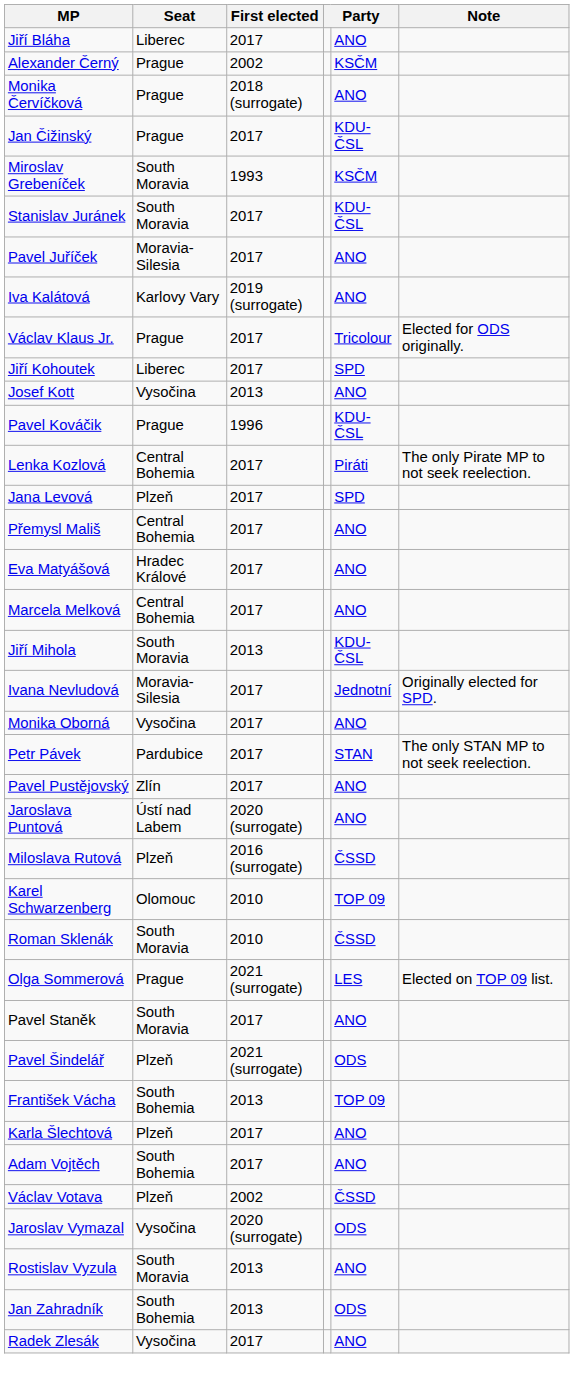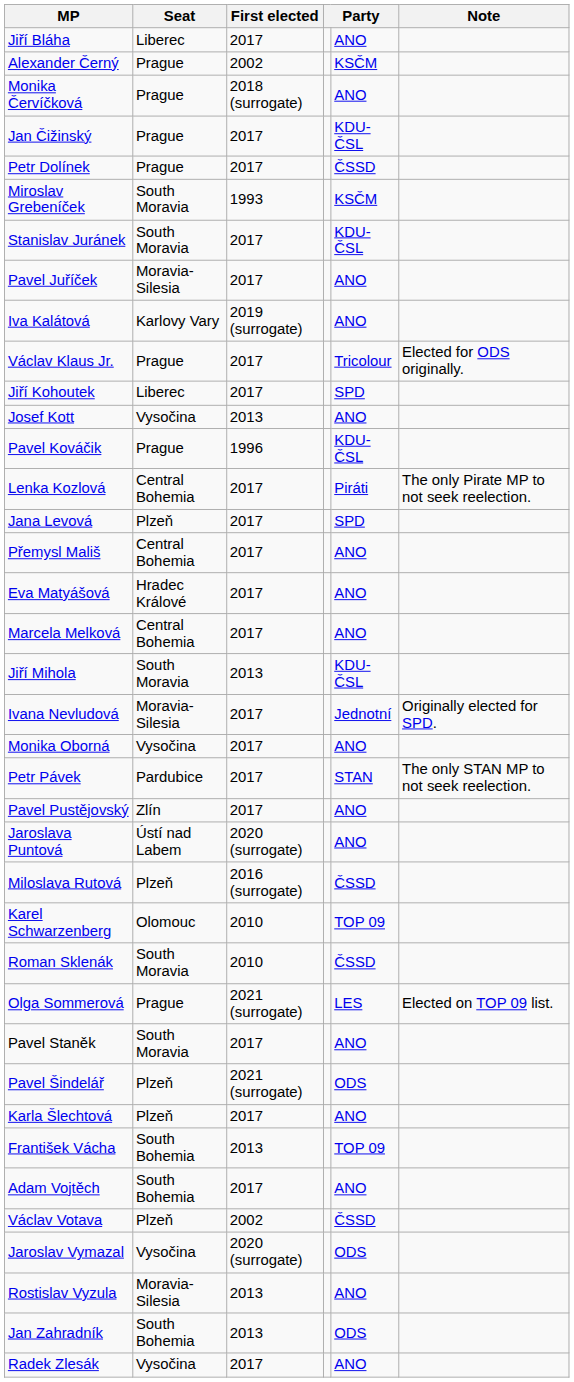+ row: (49, 167)
rows swapped: (60, 1132) <-> (62, 1100)
(162, 1269) South Moravia -> (165, 1292) Moravia-Silesia
